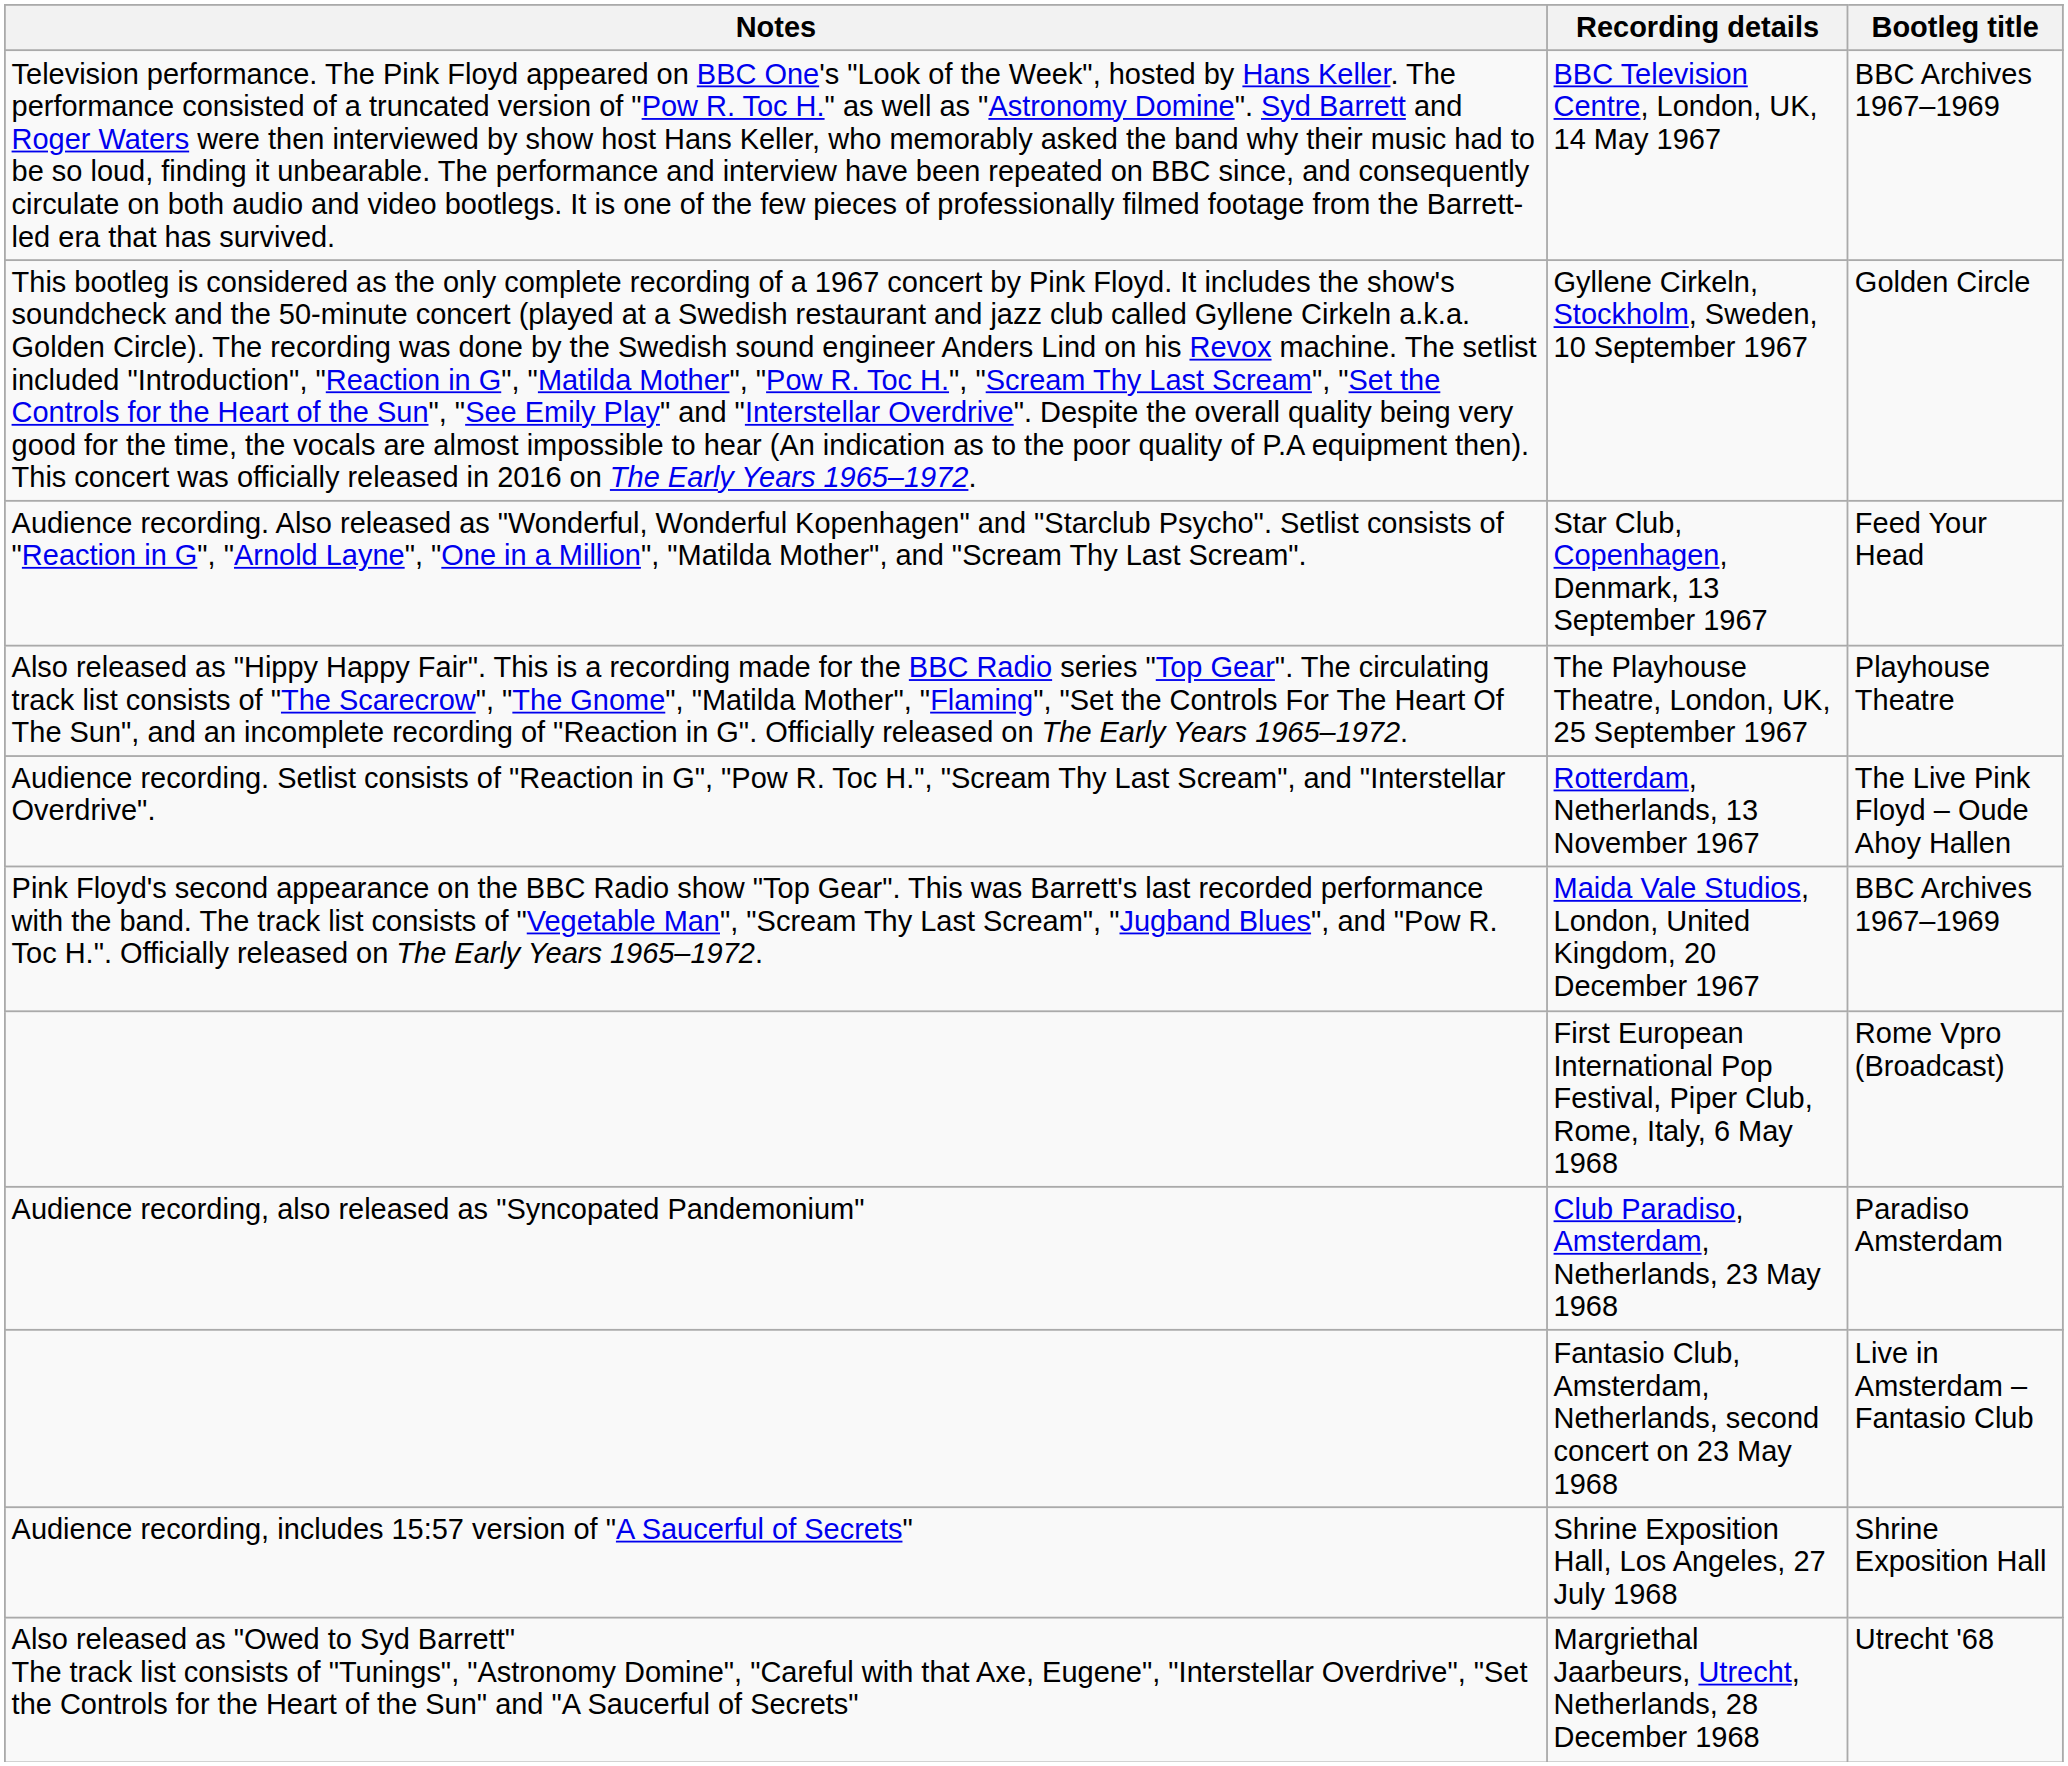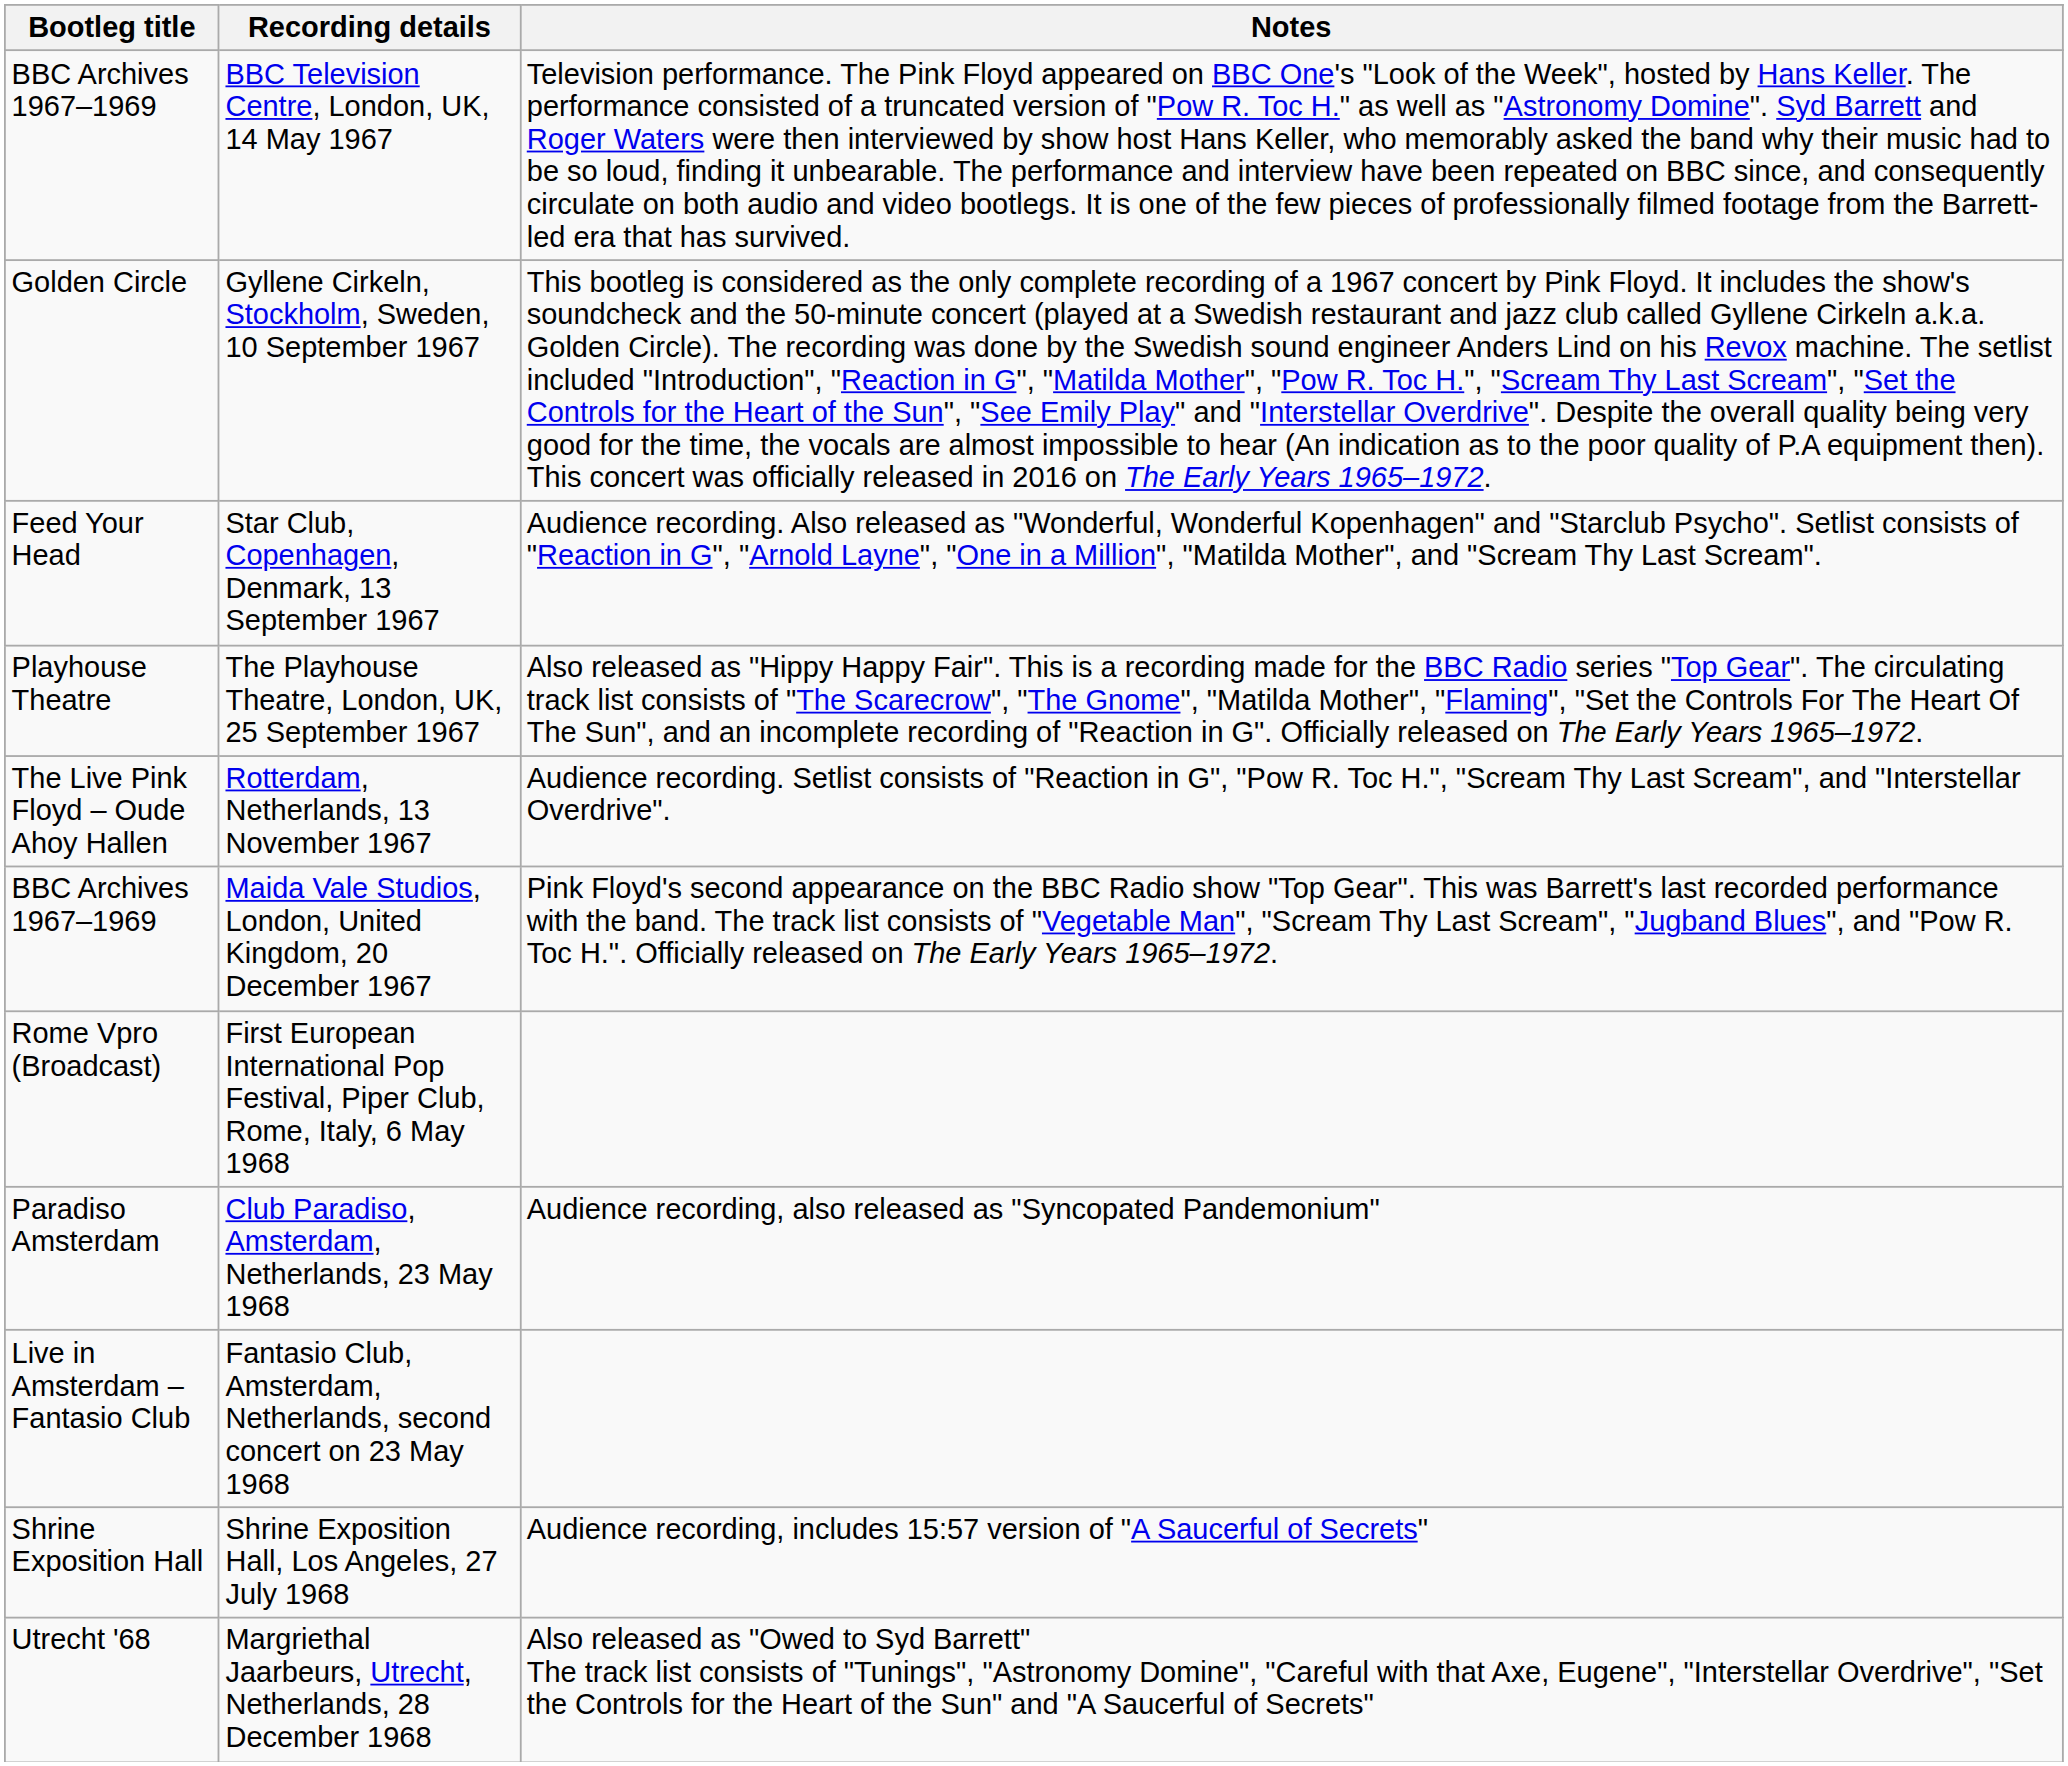columns swapped: (1955, 27) <-> (776, 27)
